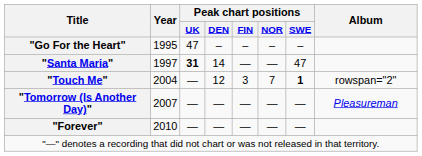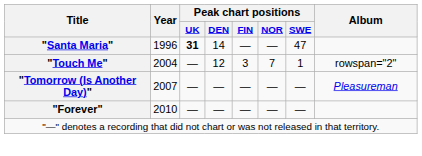- row: (78, 45)
(165, 63) 1997 -> (165, 45) 1996
(300, 80) bold -> (300, 63) normal
